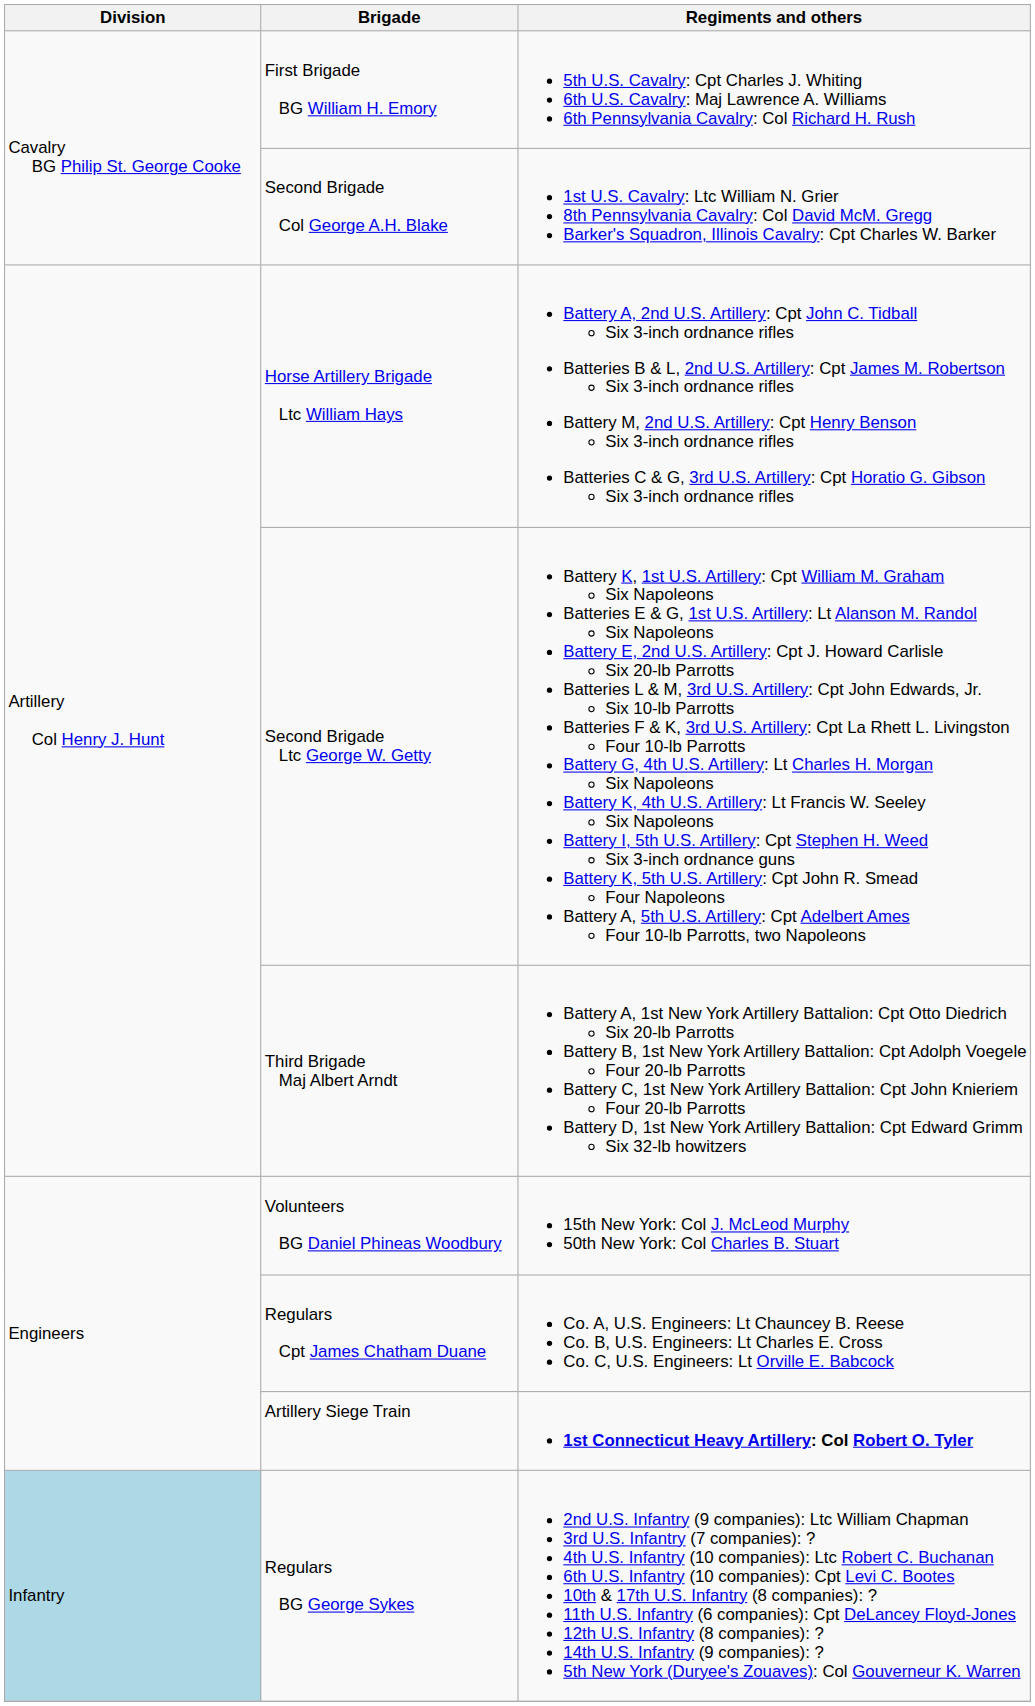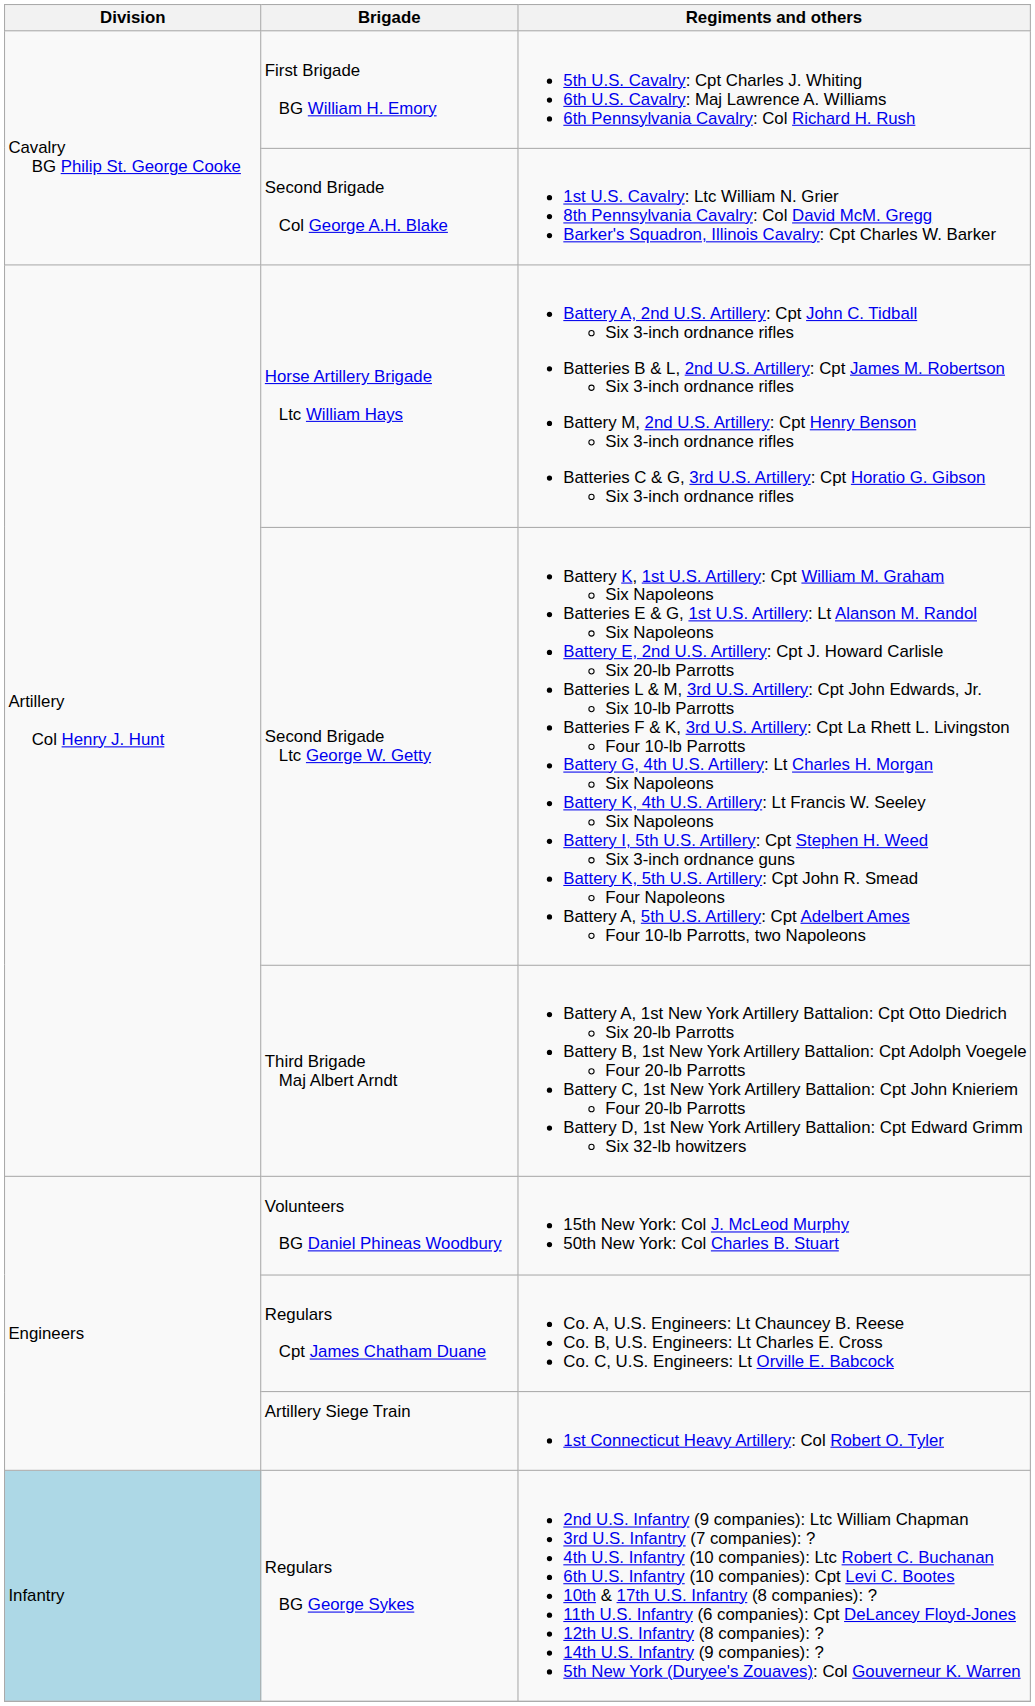(774, 1441) bold -> (774, 1441) normal
